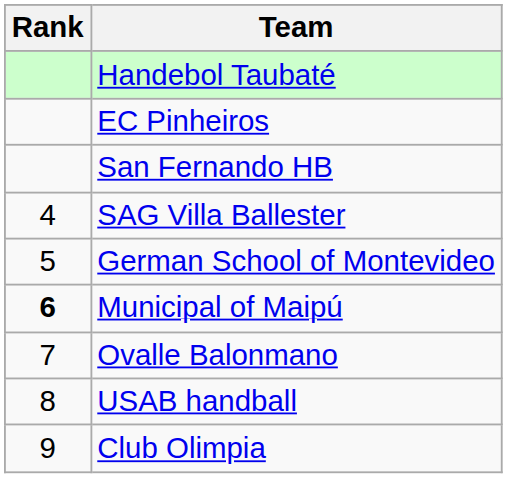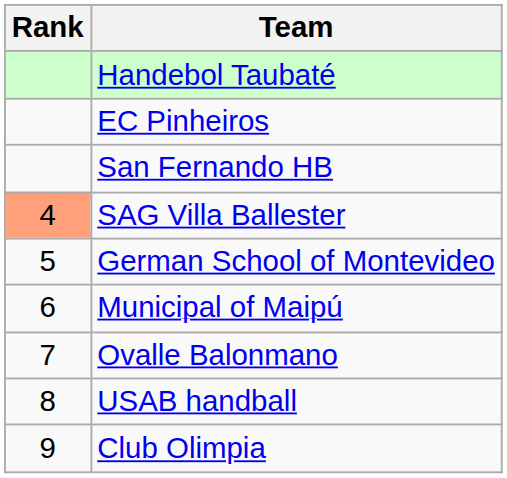(48, 214) no background -> (48, 214) lightsalmon background
(48, 307) bold -> (48, 307) normal
